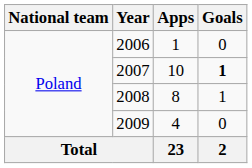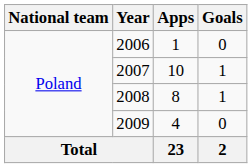(222, 70) bold -> (222, 70) normal
